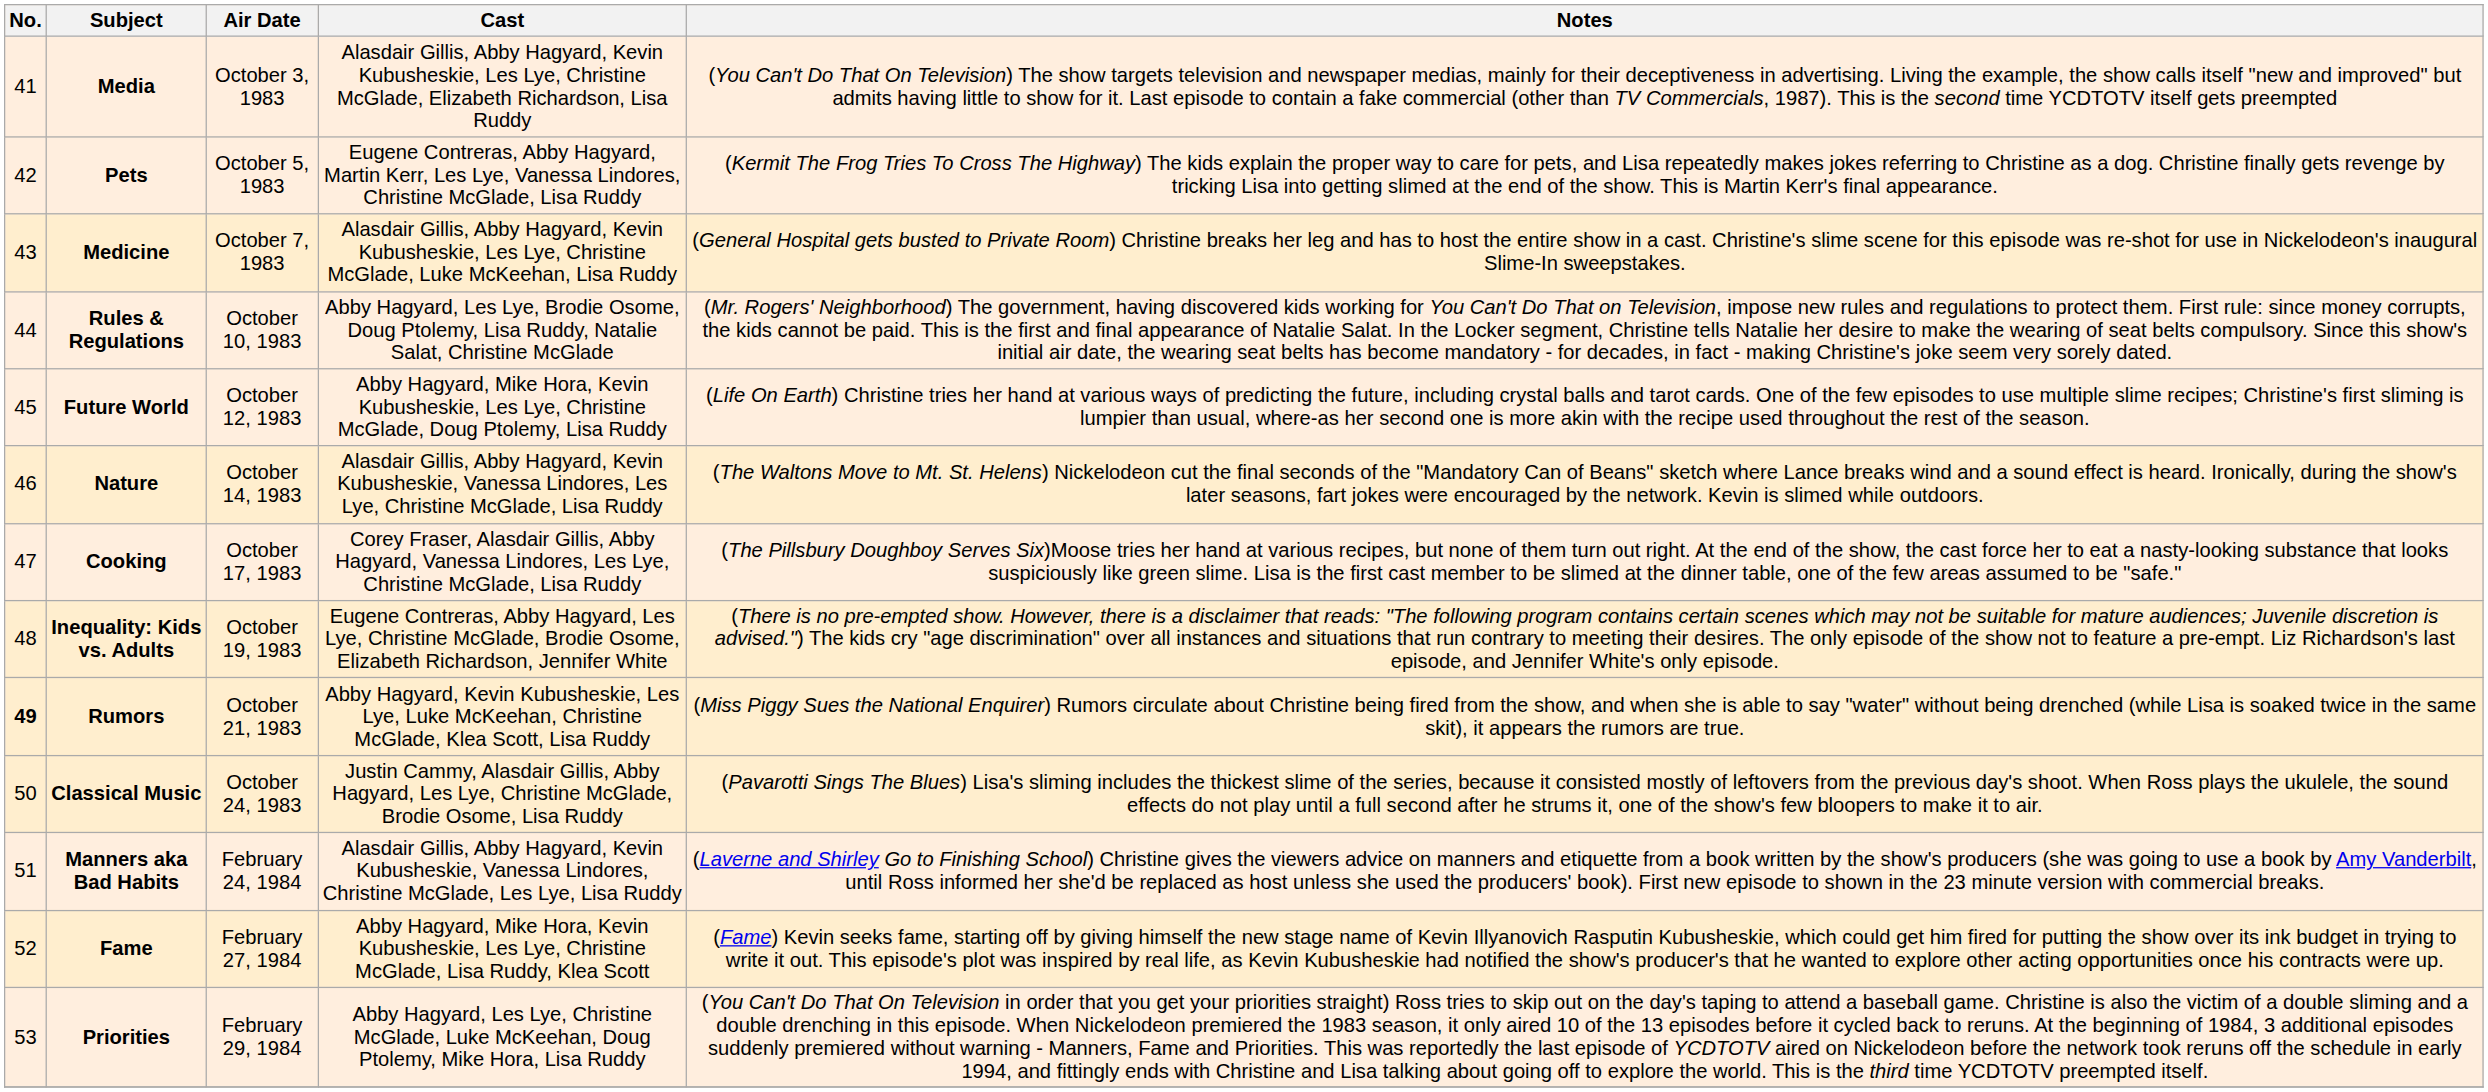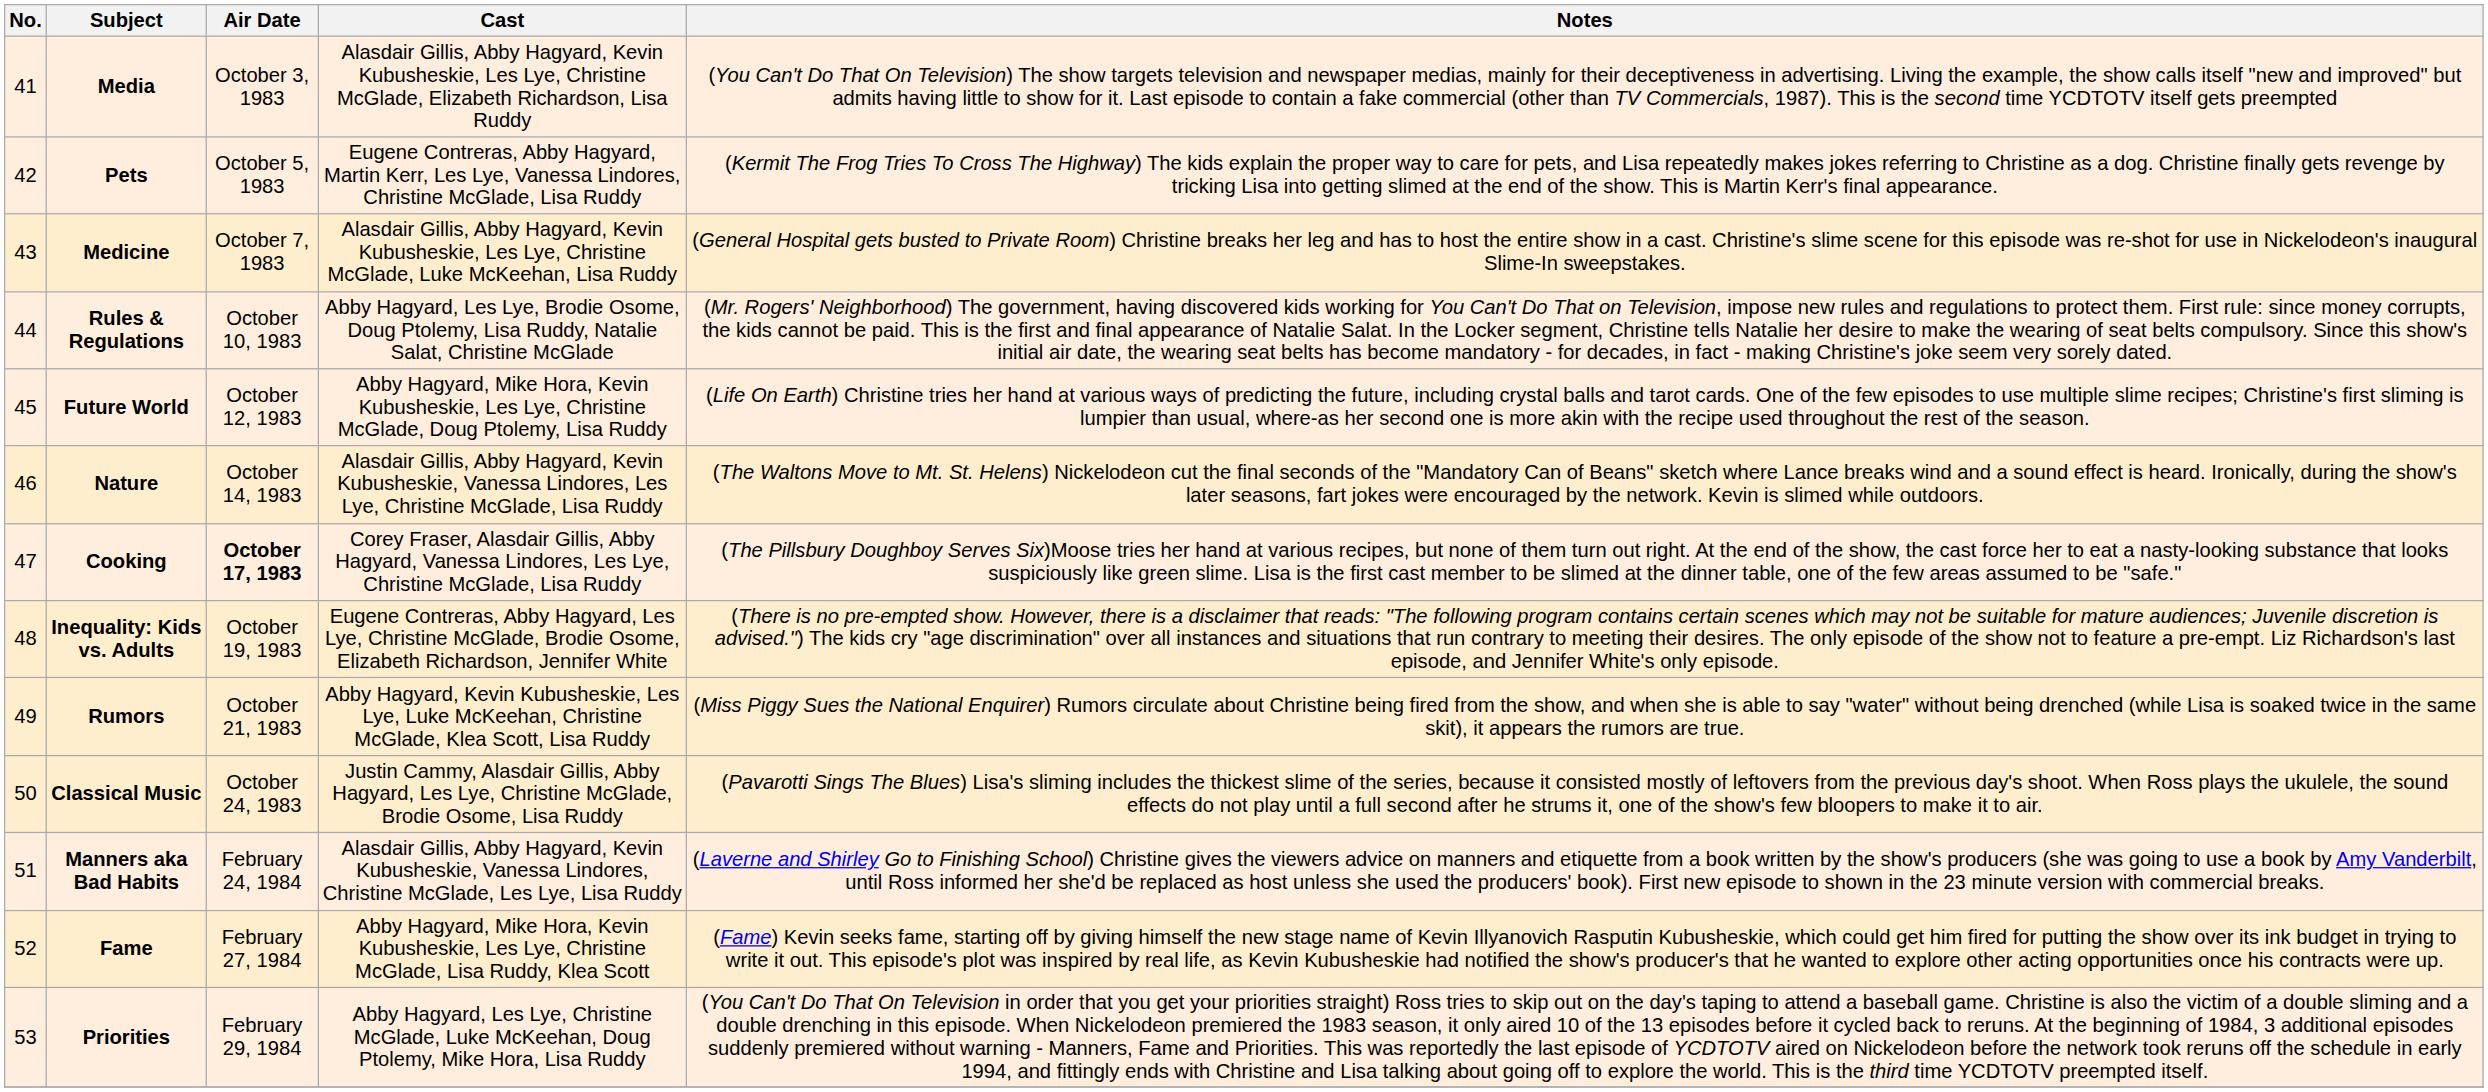(262, 561) normal -> (262, 561) bold
(26, 716) bold -> (26, 716) normal
